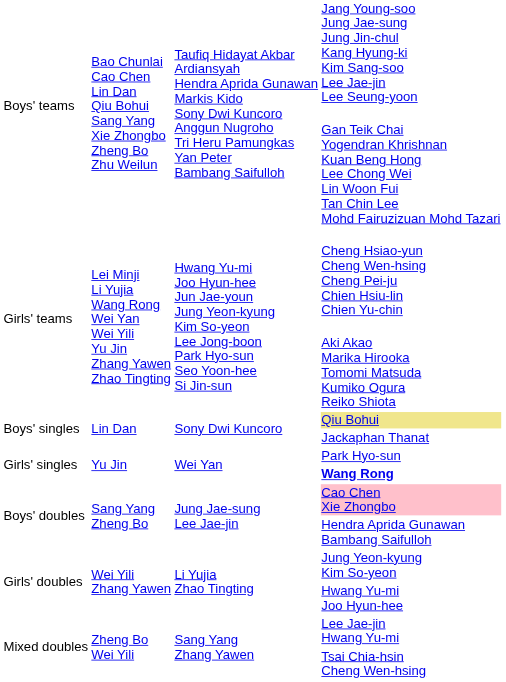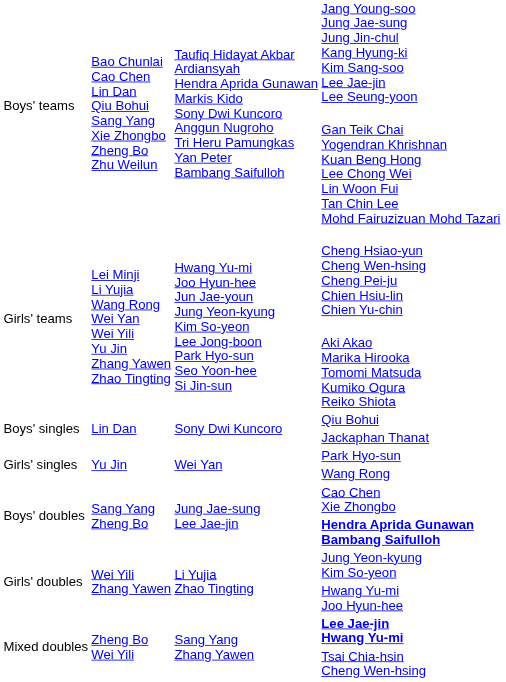(350, 420) khaki background -> (350, 420) no background
(358, 474) bold -> (356, 474) normal
(359, 499) pink background -> (359, 499) no background
(393, 532) normal -> (398, 532) bold
(360, 631) normal -> (362, 631) bold
